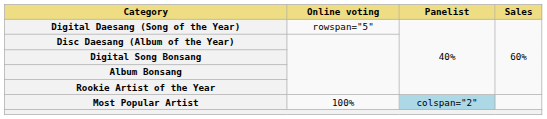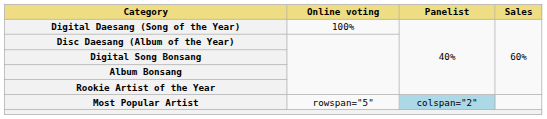(343, 27) rowspan="5" -> (343, 27) 100%
(343, 102) 100% -> (343, 102) rowspan="5"
